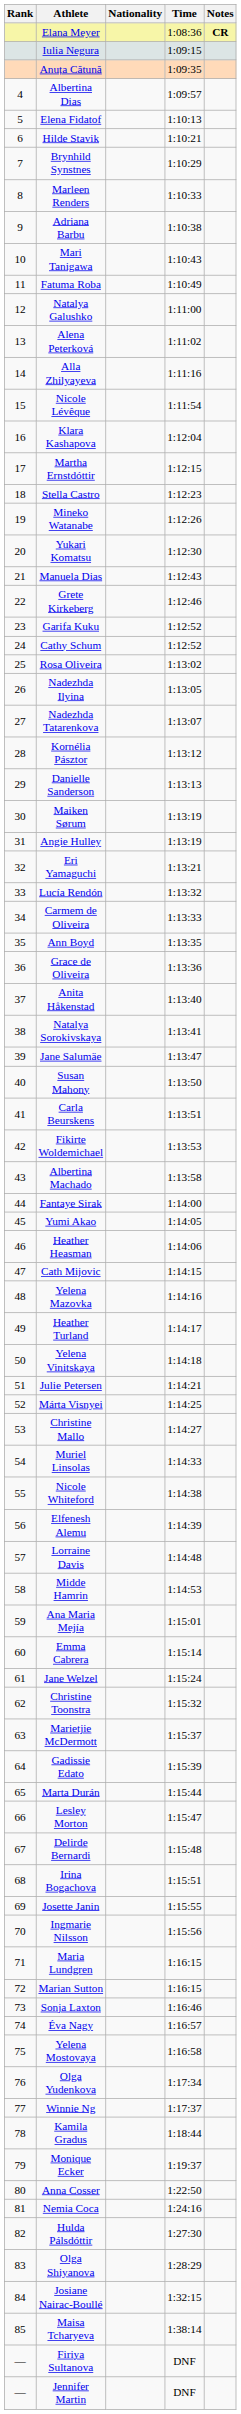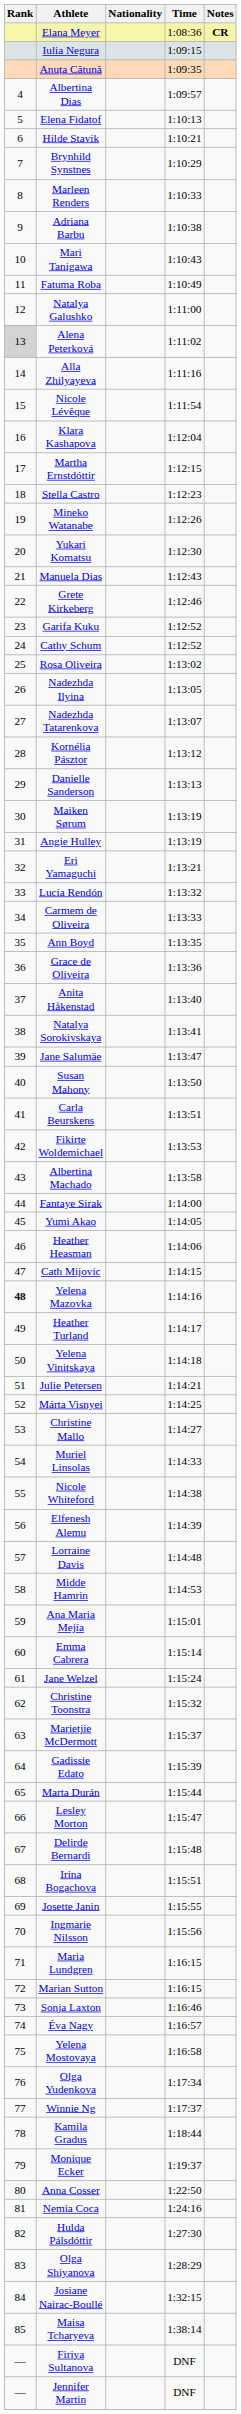(20, 341) no background -> (20, 341) lightgrey background
(20, 1297) normal -> (20, 1297) bold
